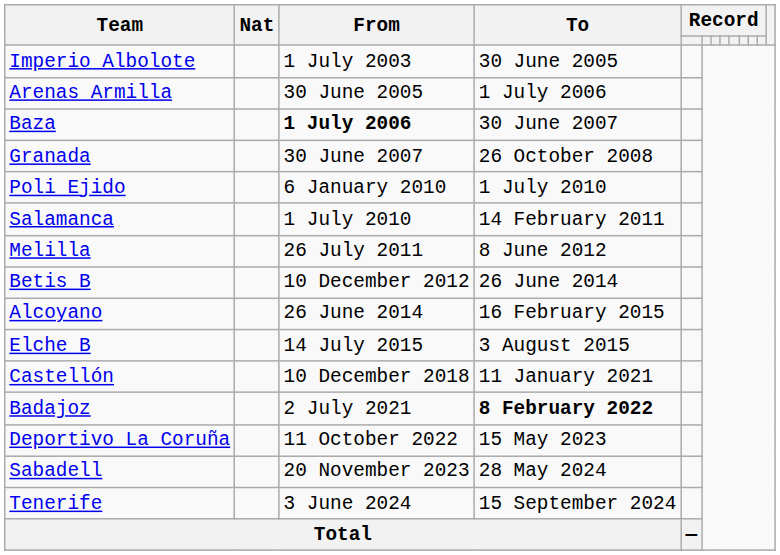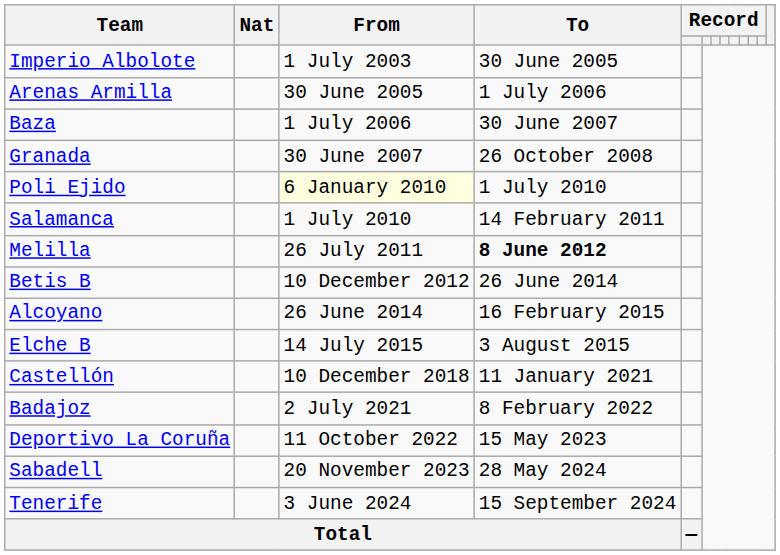(347, 124) bold -> (347, 124) normal
(365, 188) no background -> (365, 188) lightyellow background
(543, 251) normal -> (543, 251) bold
(566, 409) bold -> (566, 409) normal
